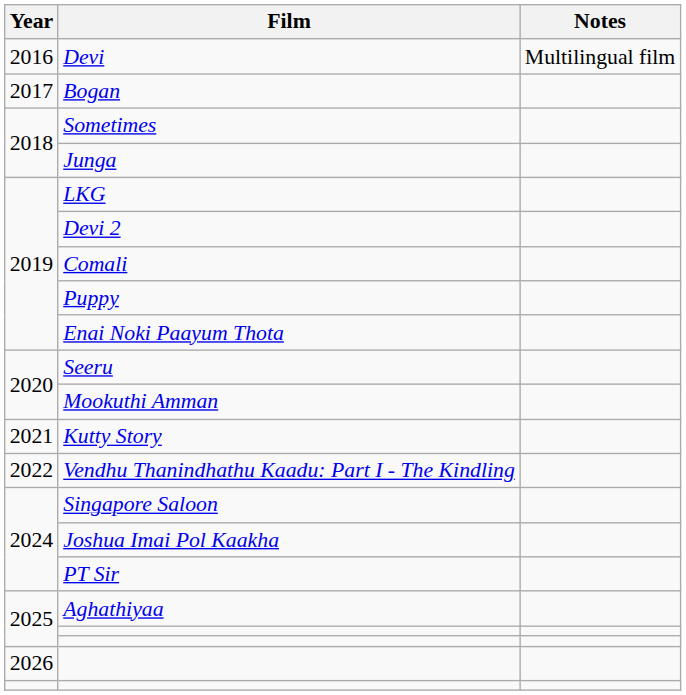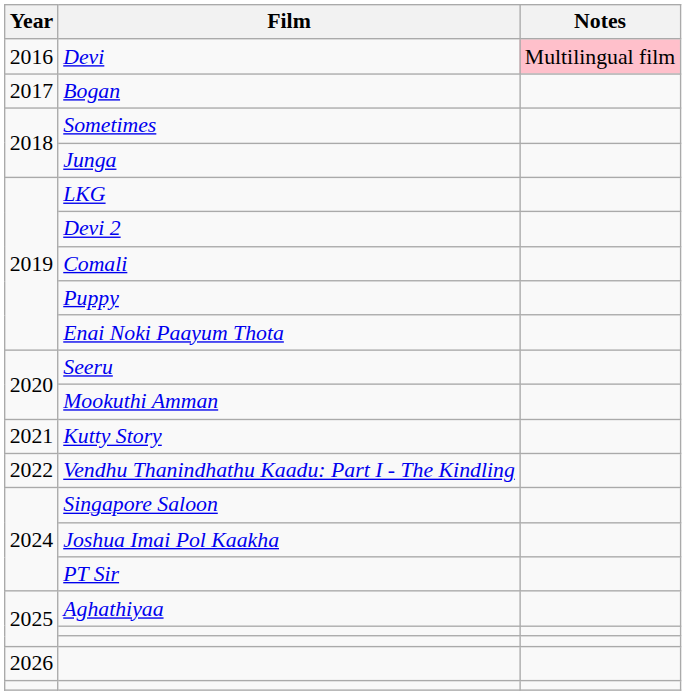(600, 56) no background -> (600, 56) pink background
